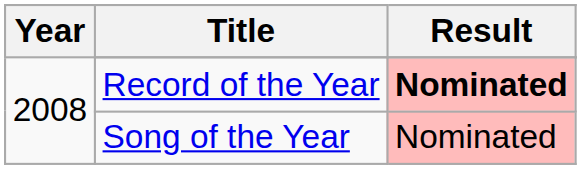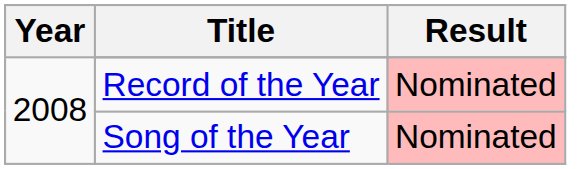(481, 84) bold -> (476, 84) normal
